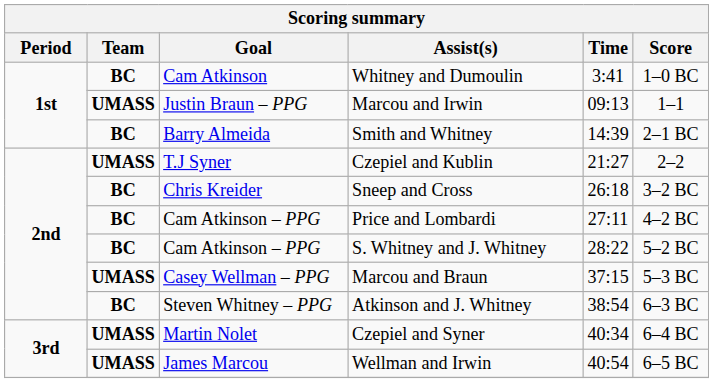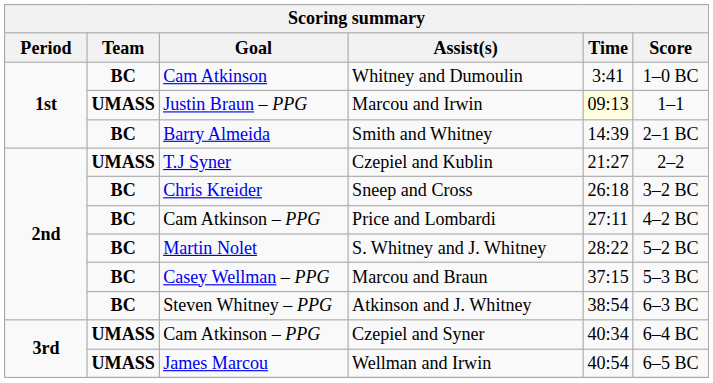(608, 104) no background -> (608, 104) lightyellow background
(242, 248) Cam Atkinson – PPG -> (210, 248) Martin Nolet
(123, 276) UMASS -> (123, 276) BC
(210, 334) Martin Nolet -> (242, 334) Cam Atkinson – PPG
